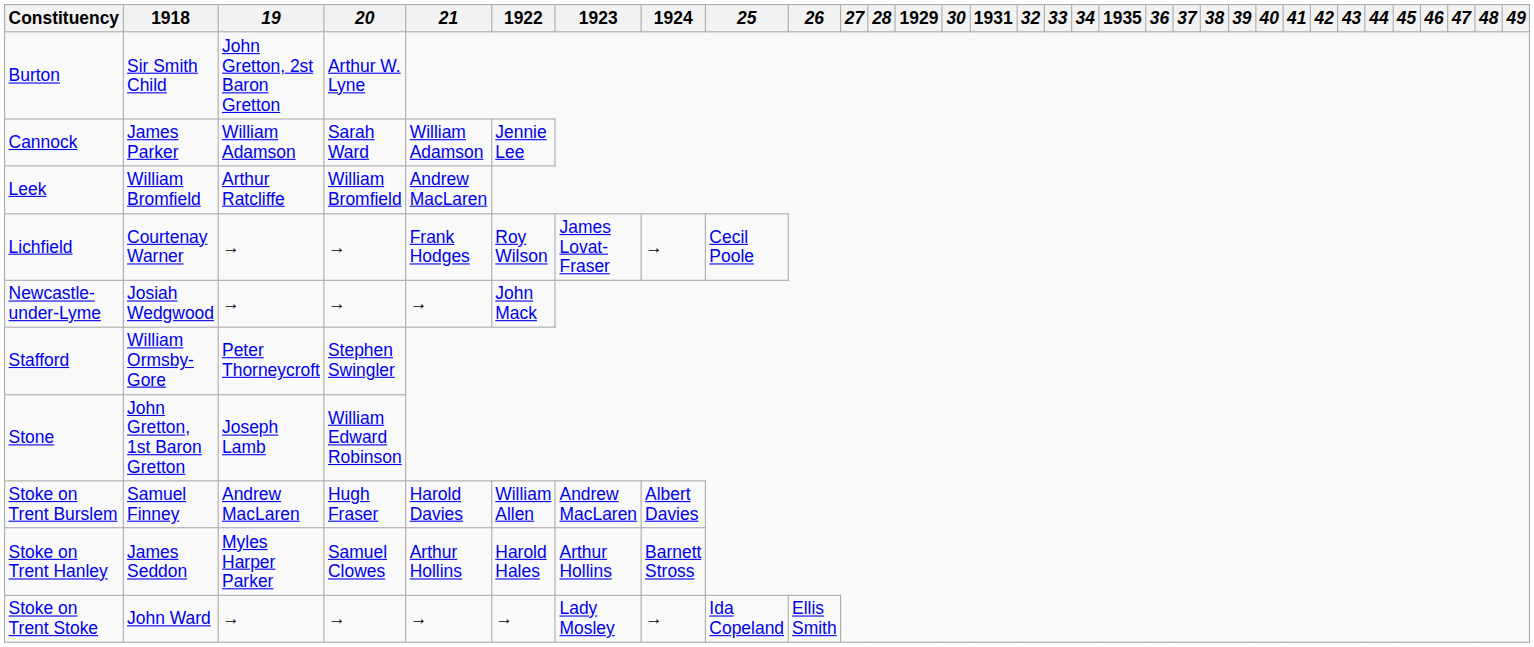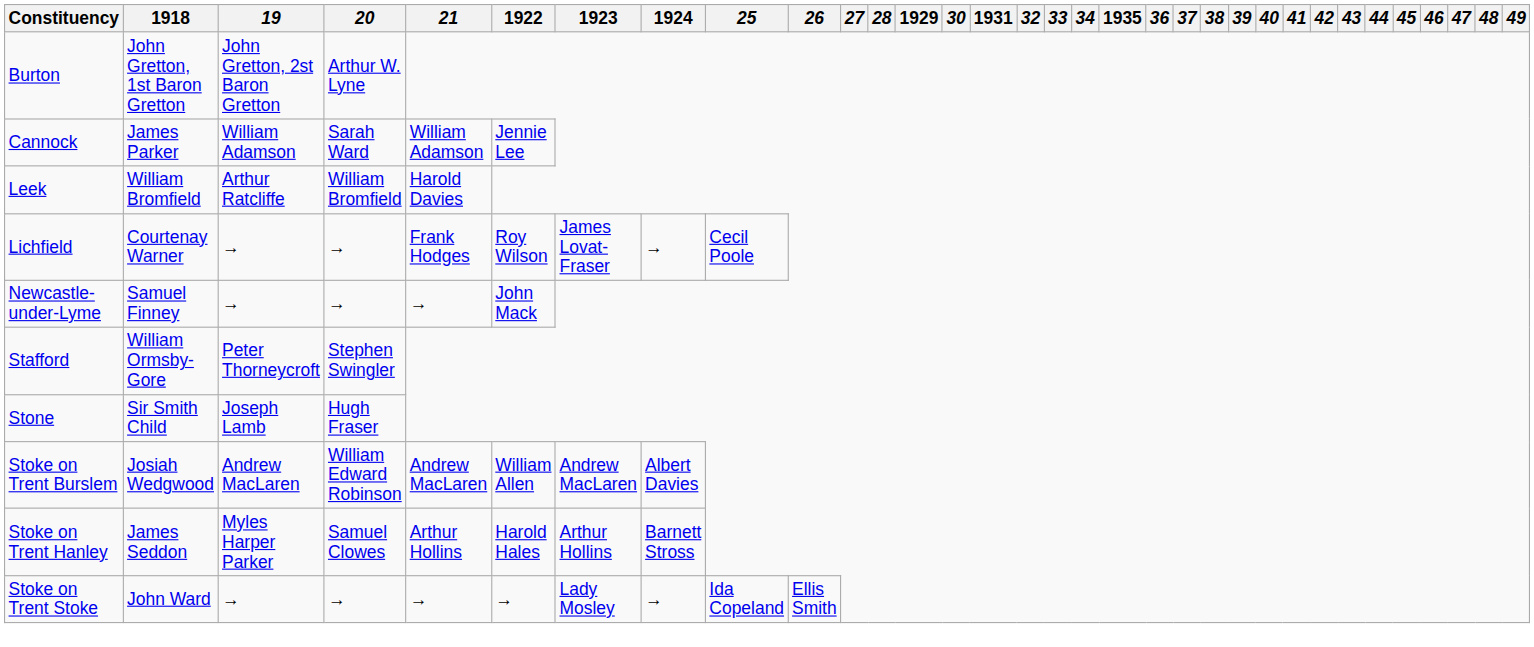(162, 75) Sir Smith Child -> (164, 75) John Gretton, 1st Baron Gretton
(448, 189) Andrew MacLaren -> (436, 189) Harold Davies
(171, 303) Josiah Wedgwood -> (157, 303) Samuel Finney
(164, 437) John Gretton, 1st Baron Gretton -> (162, 417) Sir Smith Child
(365, 437) William Edward Robinson -> (353, 417) Hugh Fraser
(157, 504) Samuel Finney -> (171, 475) Josiah Wedgwood
(353, 504) Hugh Fraser -> (365, 475) William Edward Robinson
(436, 504) Harold Davies -> (448, 475) Andrew MacLaren
